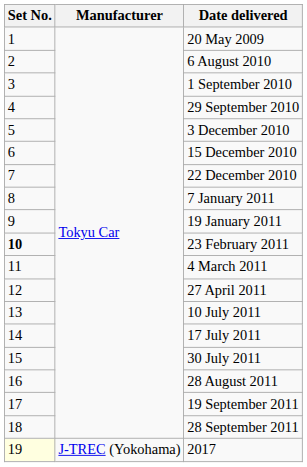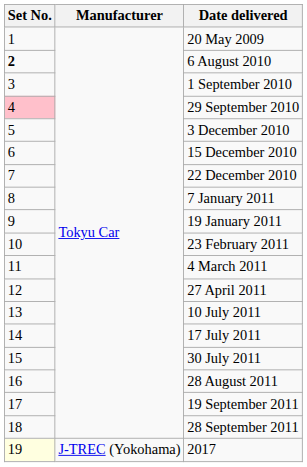(11, 61) normal -> (11, 61) bold
(11, 107) no background -> (11, 107) pink background
(15, 244) bold -> (15, 244) normal
